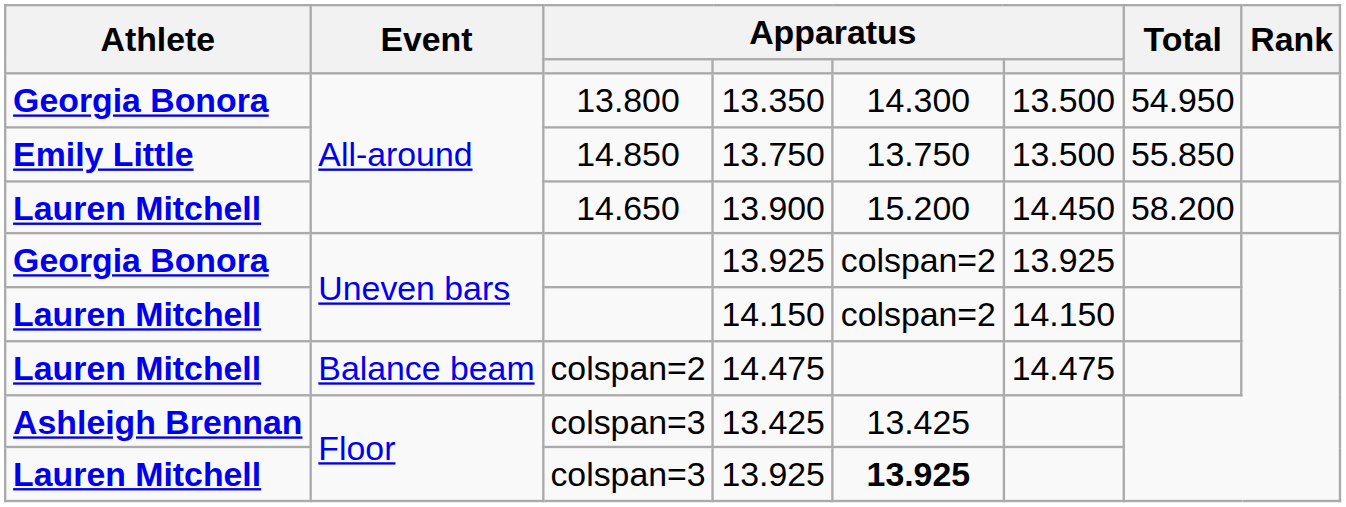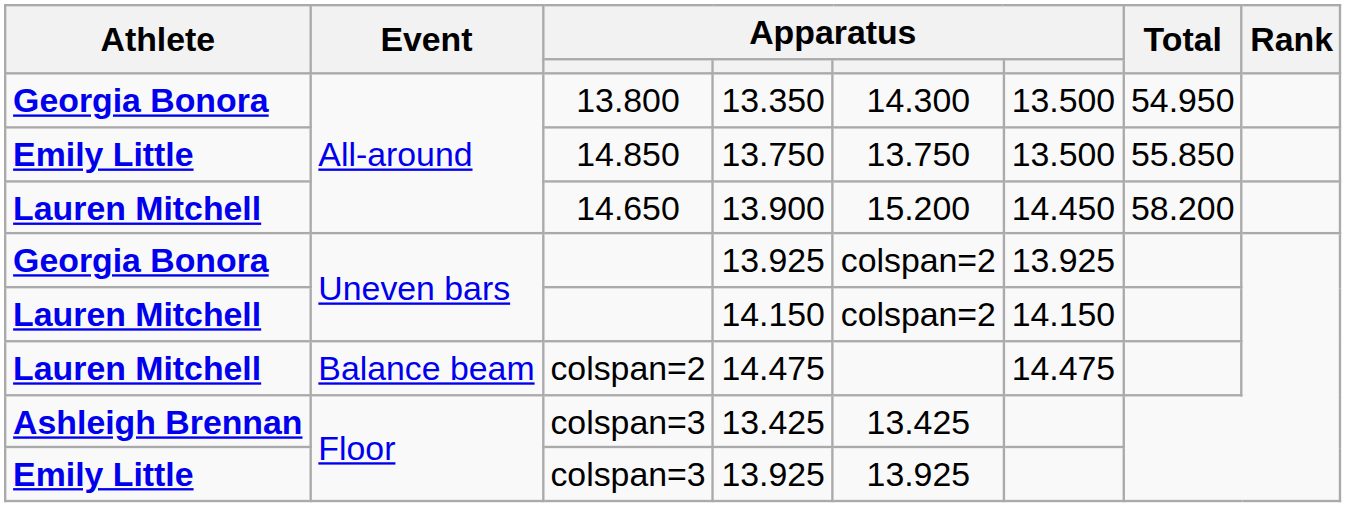(137, 475) Lauren Mitchell -> (103, 475) Emily Little
(918, 475) bold -> (918, 475) normal
